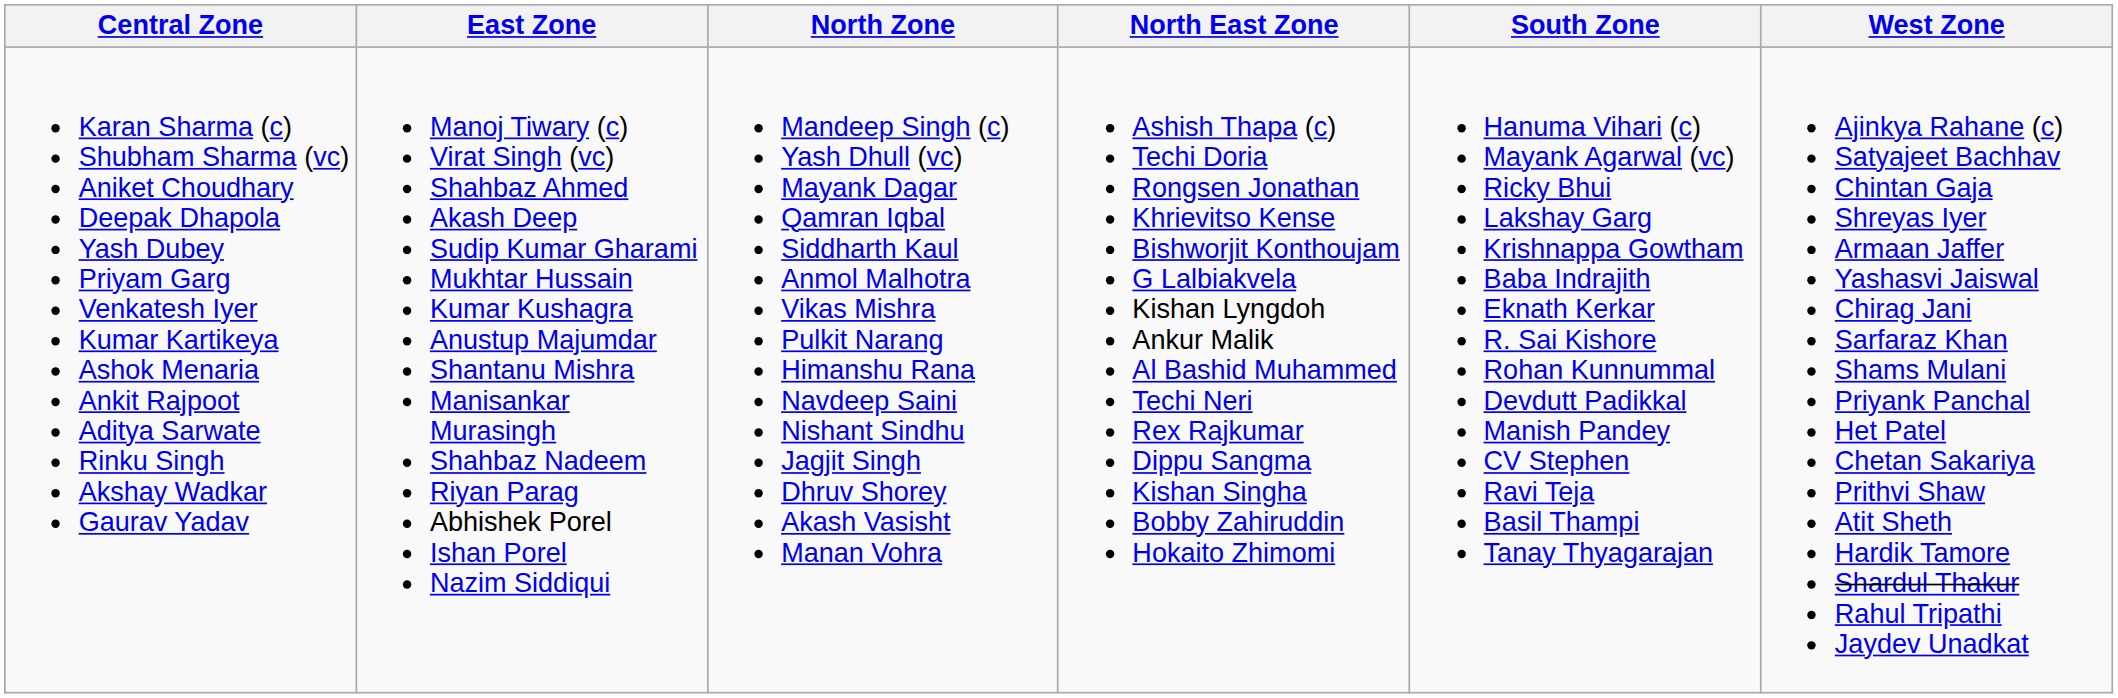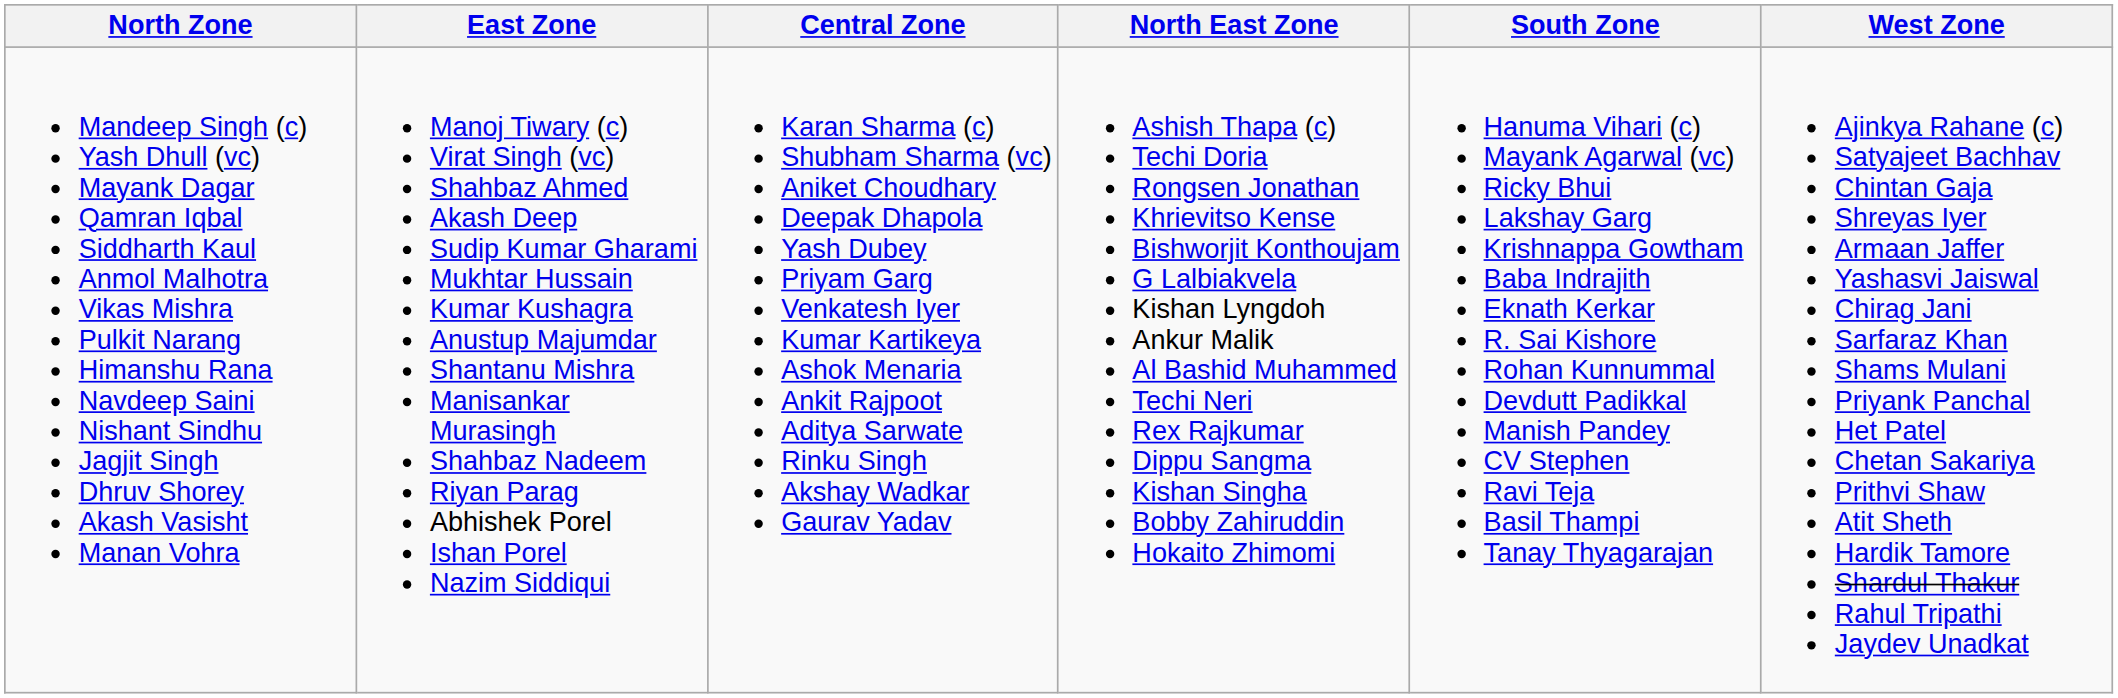columns swapped: (180, 25) <-> (883, 25)
